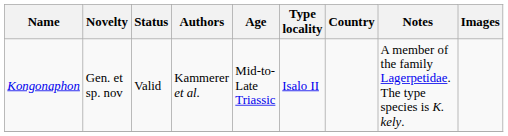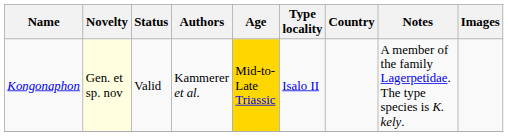(104, 85) no background -> (104, 85) lightyellow background
(255, 85) no background -> (255, 85) gold background
